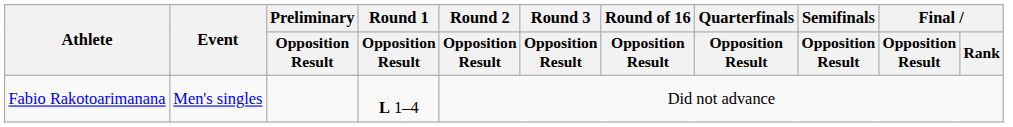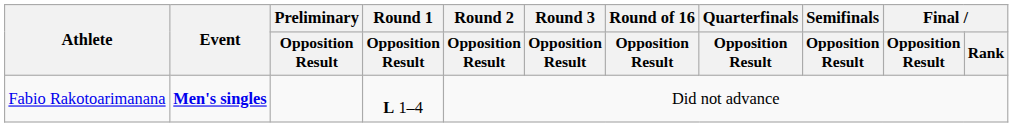(218, 99) normal -> (220, 99) bold
